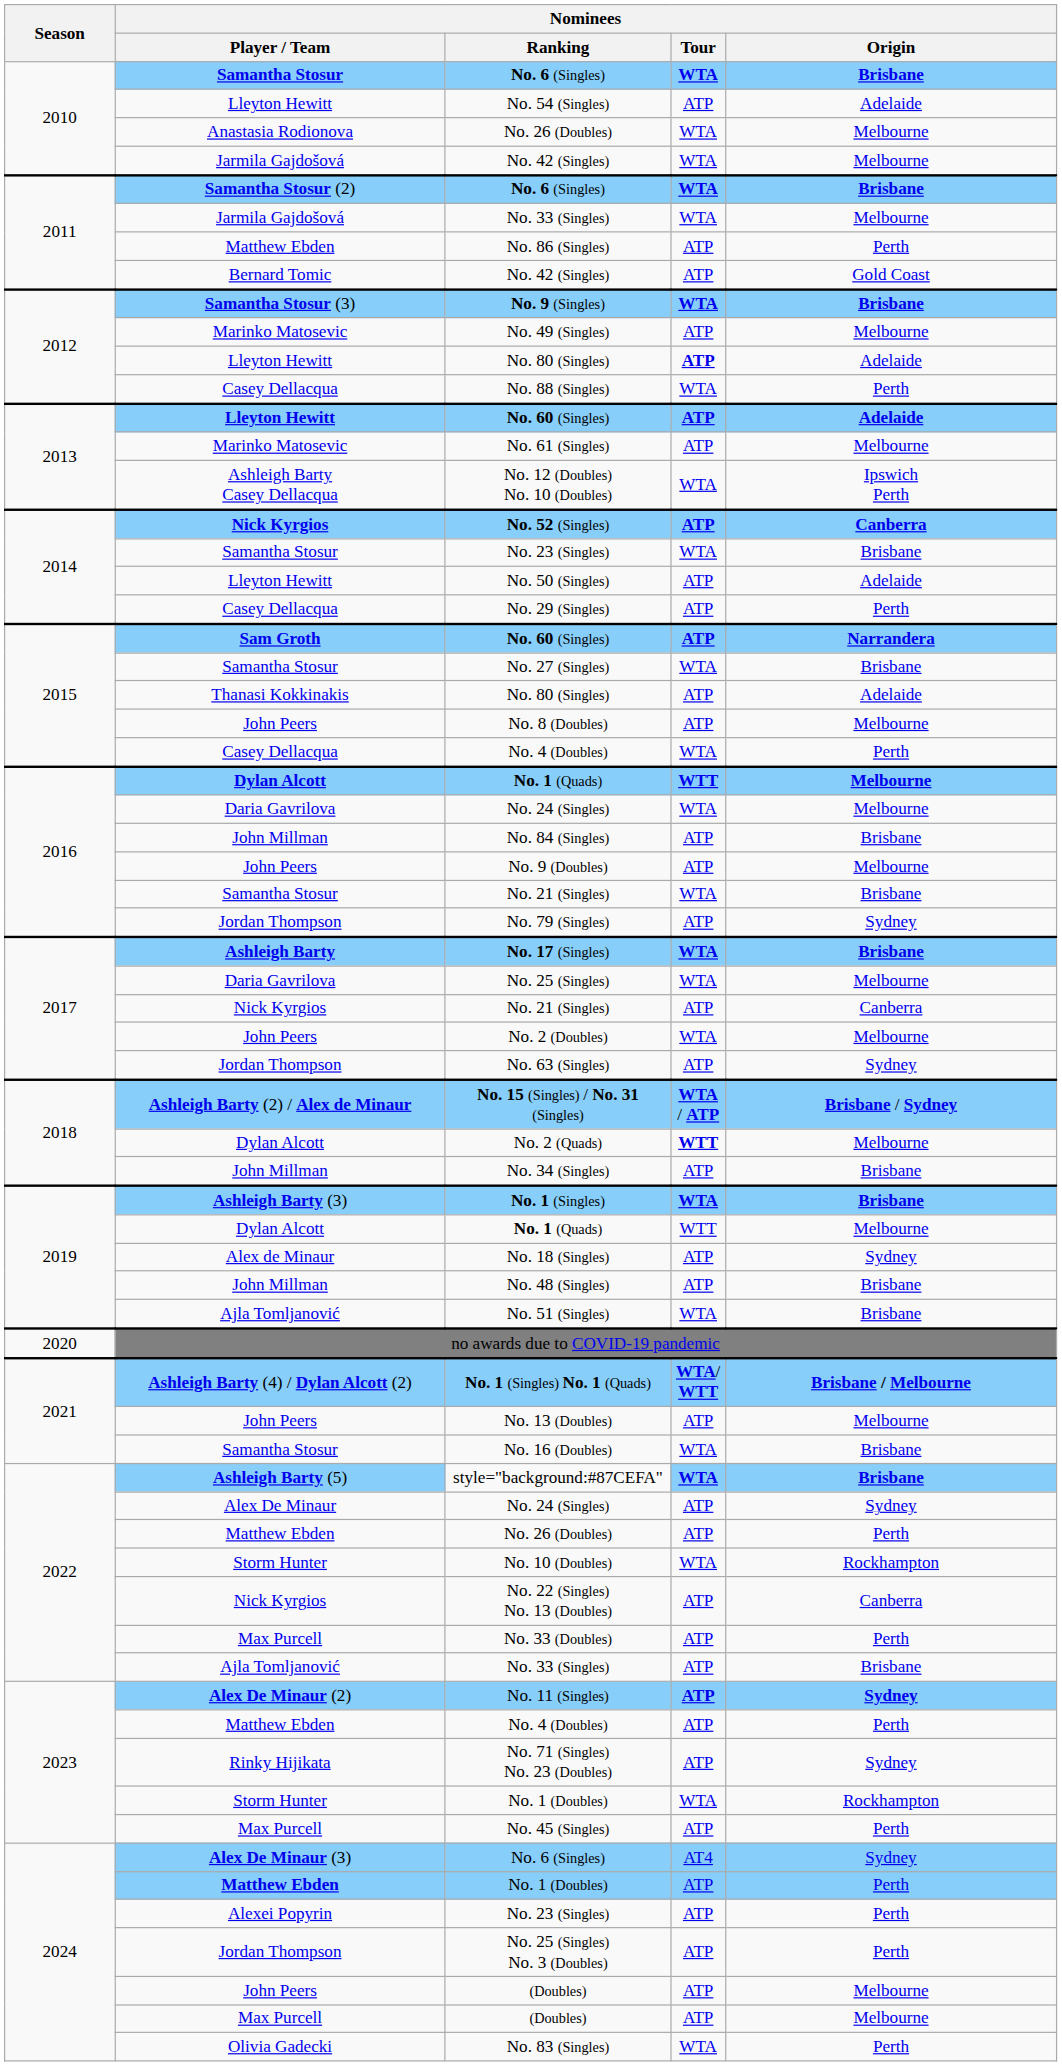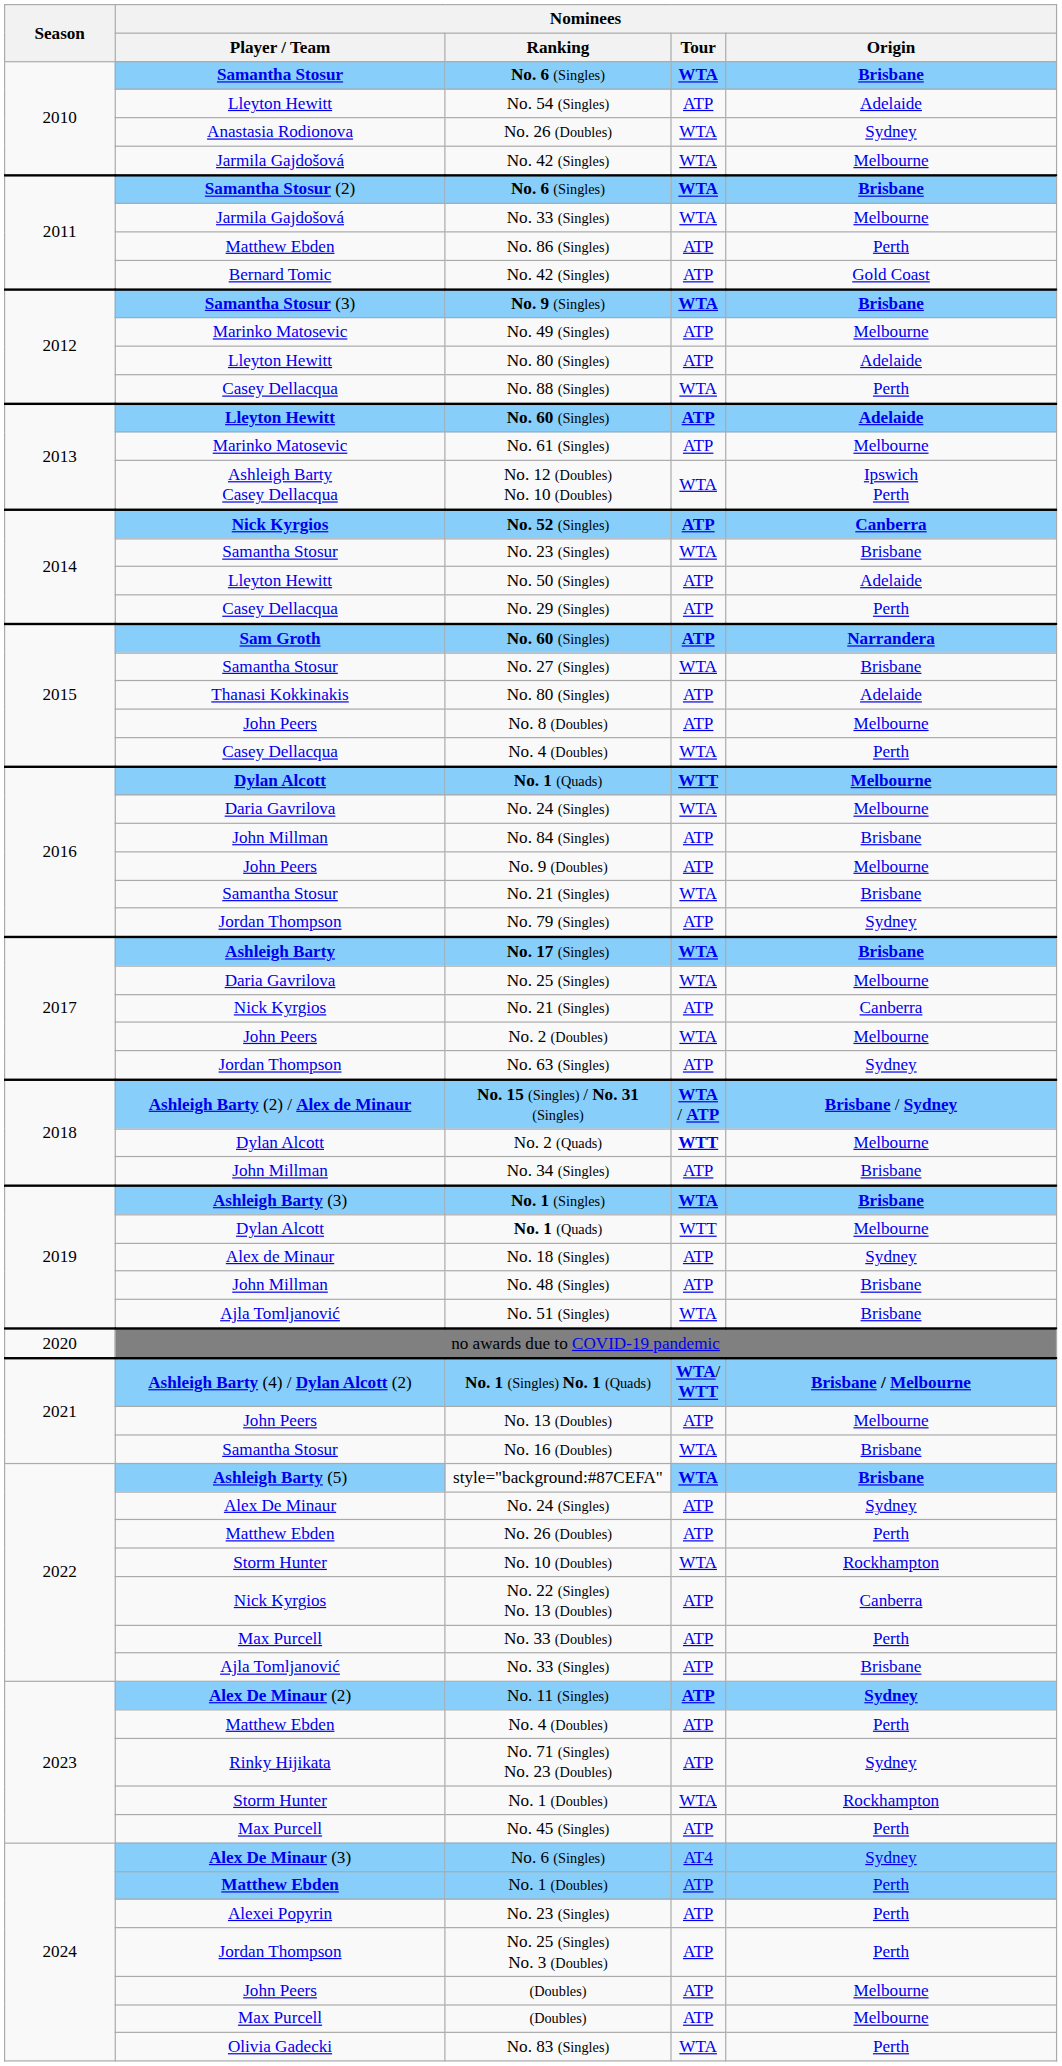(891, 132) Melbourne -> (891, 132) Sydney
(698, 360) bold -> (698, 360) normal
